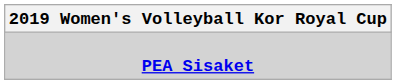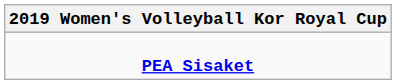(198, 66) lightgrey background -> (198, 66) no background
